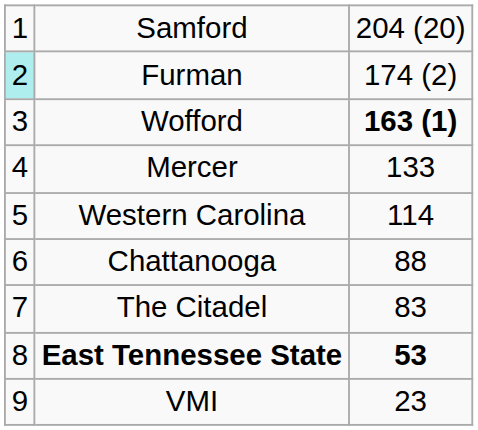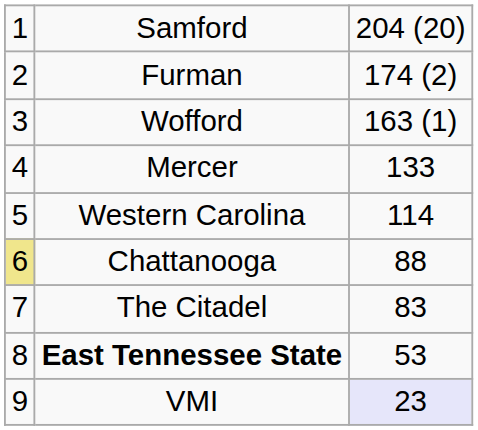(20, 74) paleturquoise background -> (20, 74) no background
(411, 121) bold -> (411, 121) normal
(20, 261) no background -> (20, 261) khaki background
(411, 355) bold -> (411, 355) normal
(411, 401) no background -> (411, 401) lavender background
